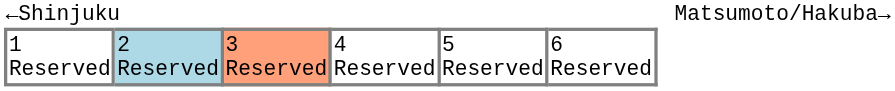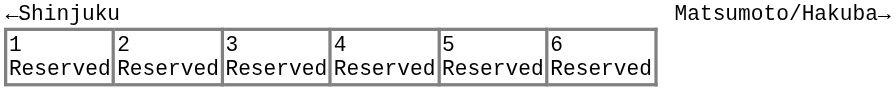(168, 57) lightblue background -> (168, 57) no background
(276, 57) lightsalmon background -> (276, 57) no background
